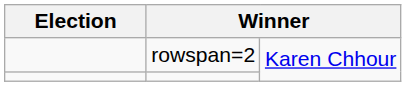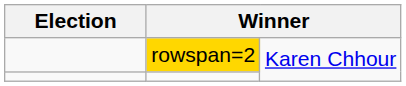(203, 54) no background -> (203, 54) gold background
